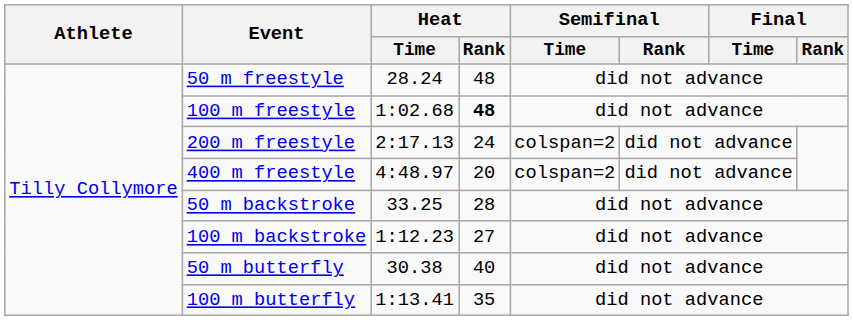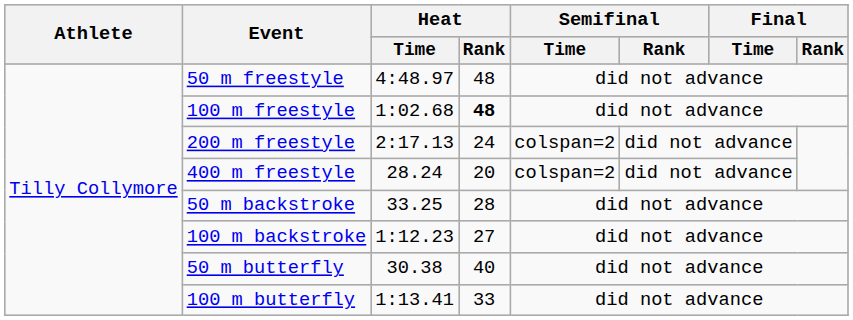(415, 80) 28.24 -> (415, 80) 4:48.97
(415, 174) 4:48.97 -> (415, 174) 28.24
(484, 300) 35 -> (484, 300) 33
